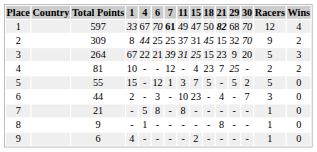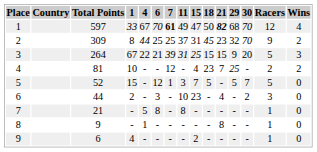(222, 40) 15 -> (222, 40) 23
(222, 54) 23 -> (222, 54) 15
(98, 82) 55 -> (98, 82) 52
(247, 82) 2 -> (247, 82) 7
(247, 96) 7 -> (247, 96) 2
